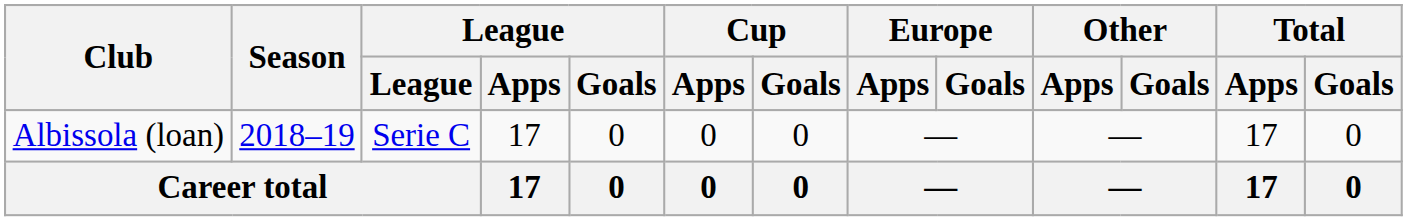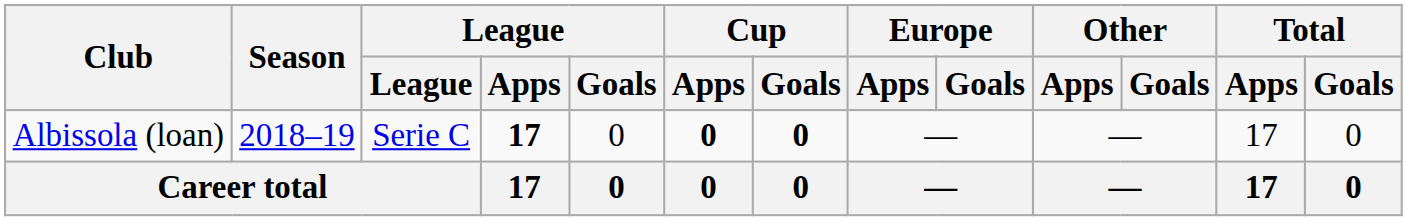(524, 135) normal -> (524, 135) bold
(708, 135) normal -> (708, 135) bold
(801, 135) normal -> (801, 135) bold
